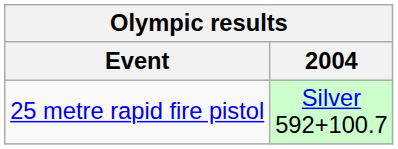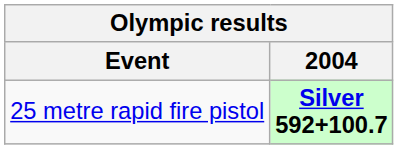(331, 111) normal -> (331, 111) bold
